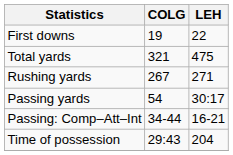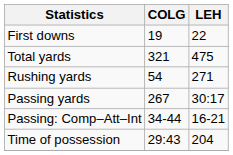(159, 77) 267 -> (155, 77) 54
(155, 98) 54 -> (159, 98) 267
